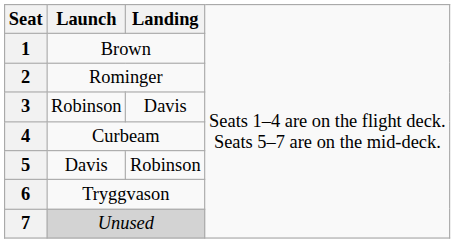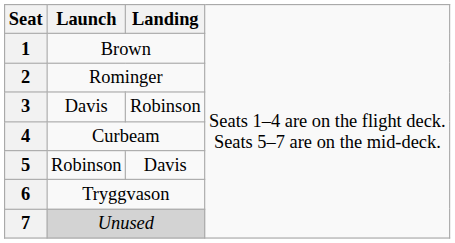(86, 106) Robinson -> (86, 106) Davis
(165, 106) Davis -> (165, 106) Robinson
(86, 164) Davis -> (86, 164) Robinson
(165, 164) Robinson -> (165, 164) Davis
